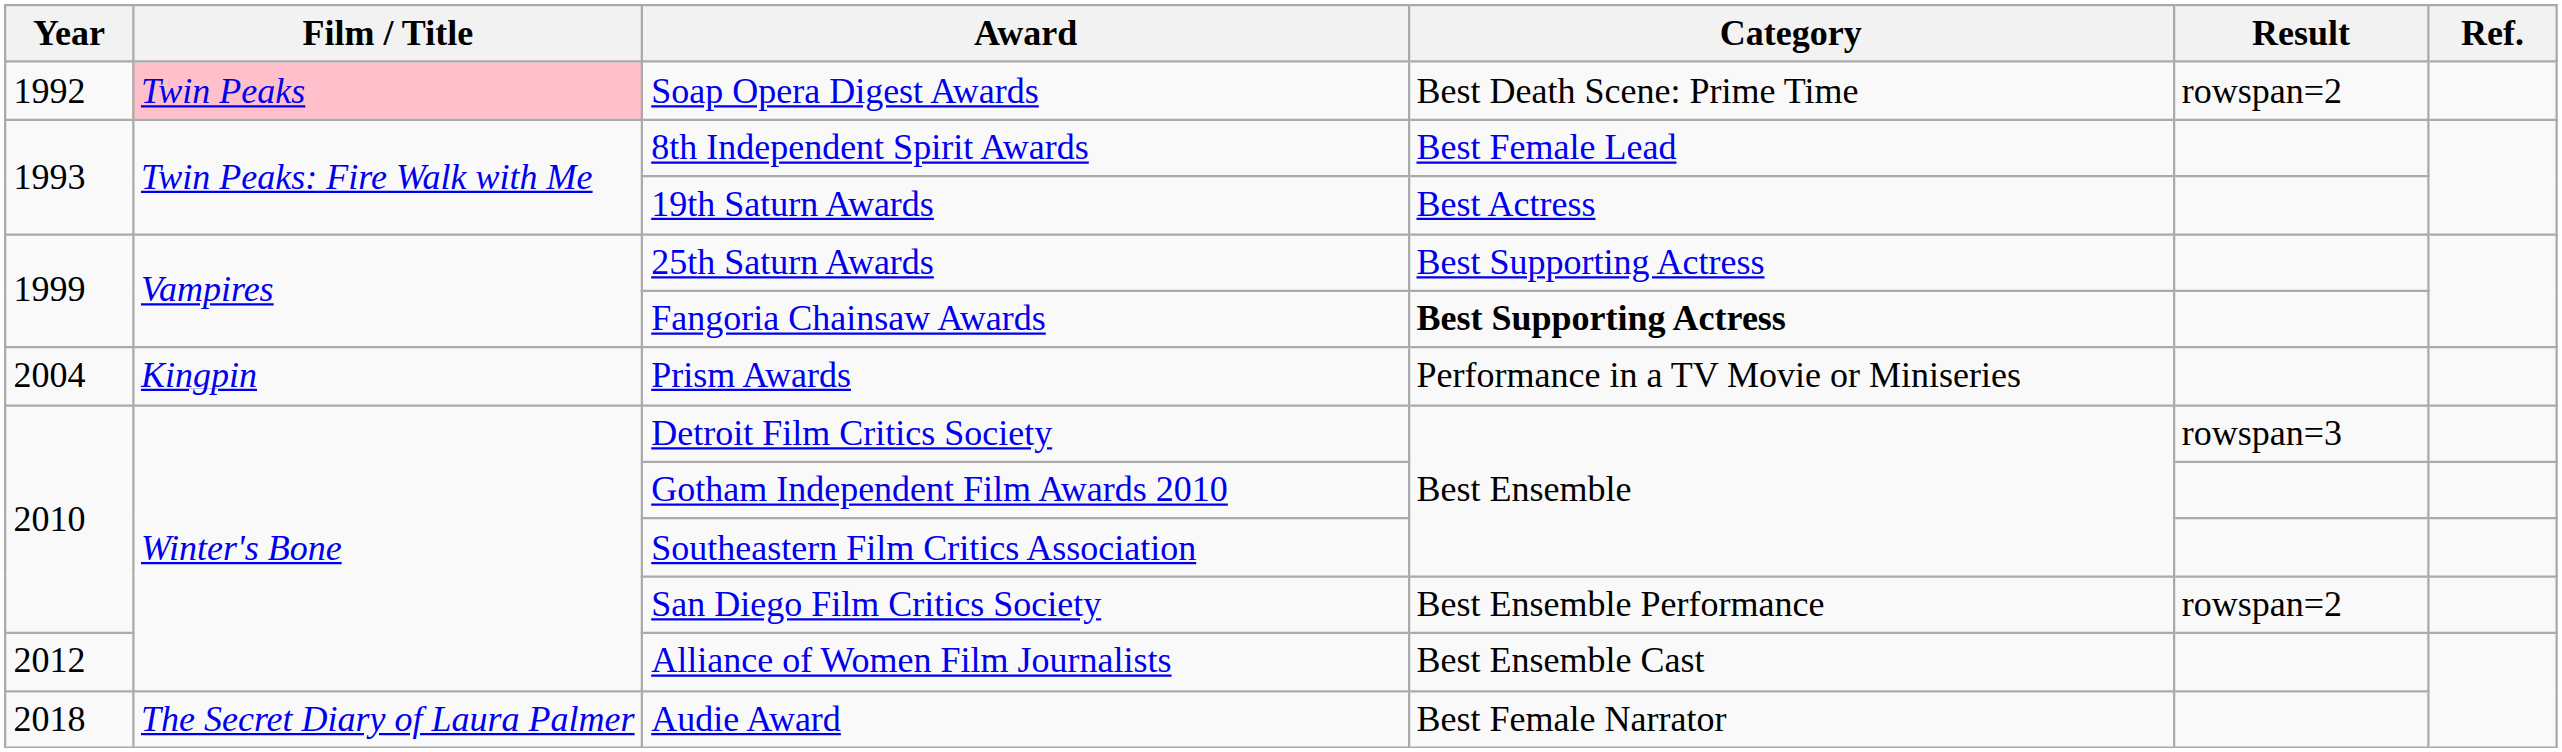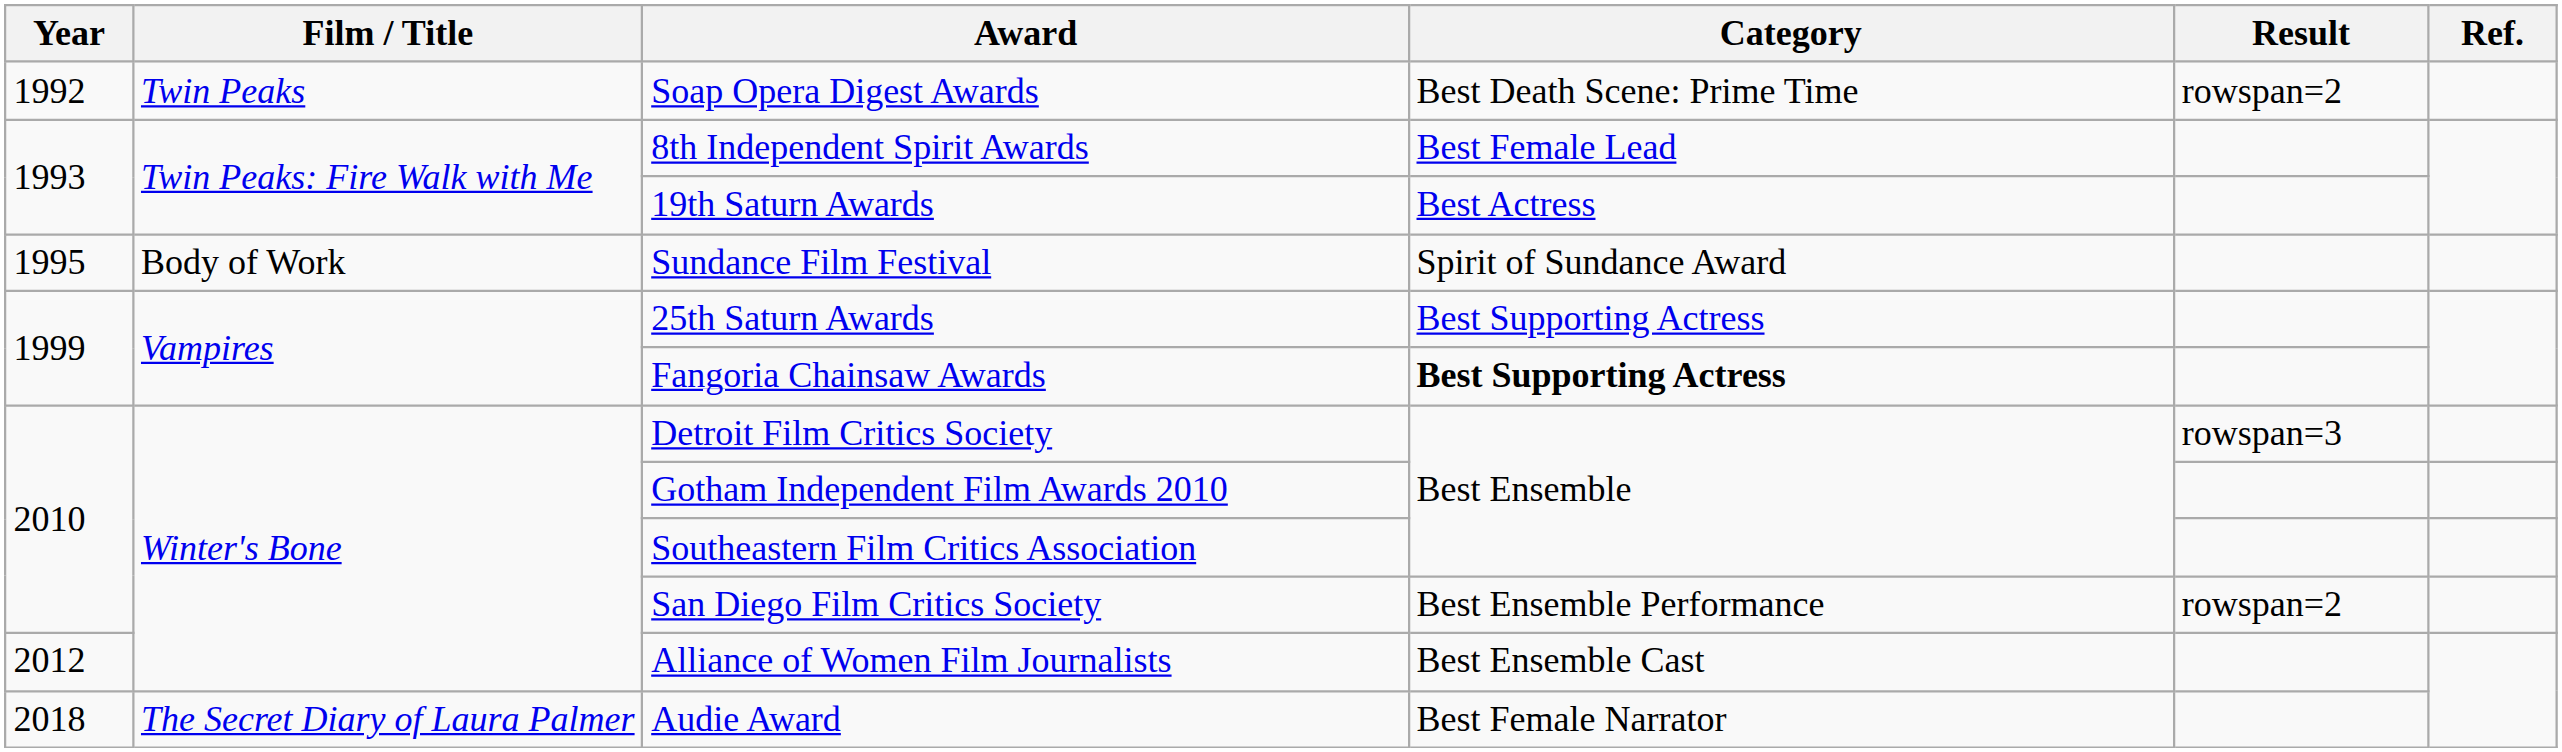(223, 90) pink background -> (223, 90) no background
+ row: (821, 261)
- row: (751, 375)
